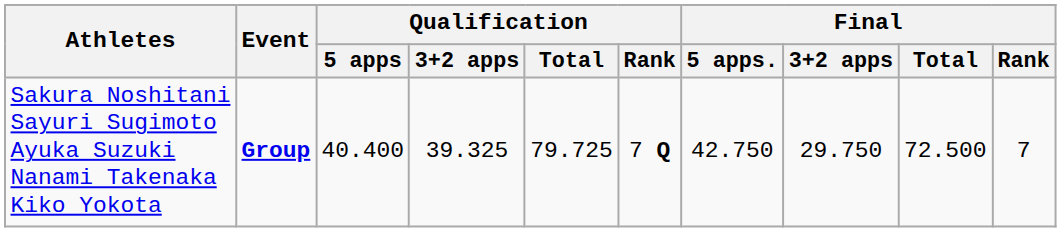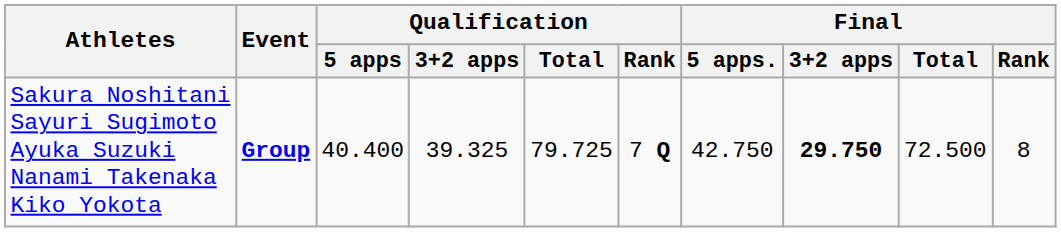(841, 152) normal -> (841, 152) bold
(1024, 152) 7 -> (1024, 152) 8
